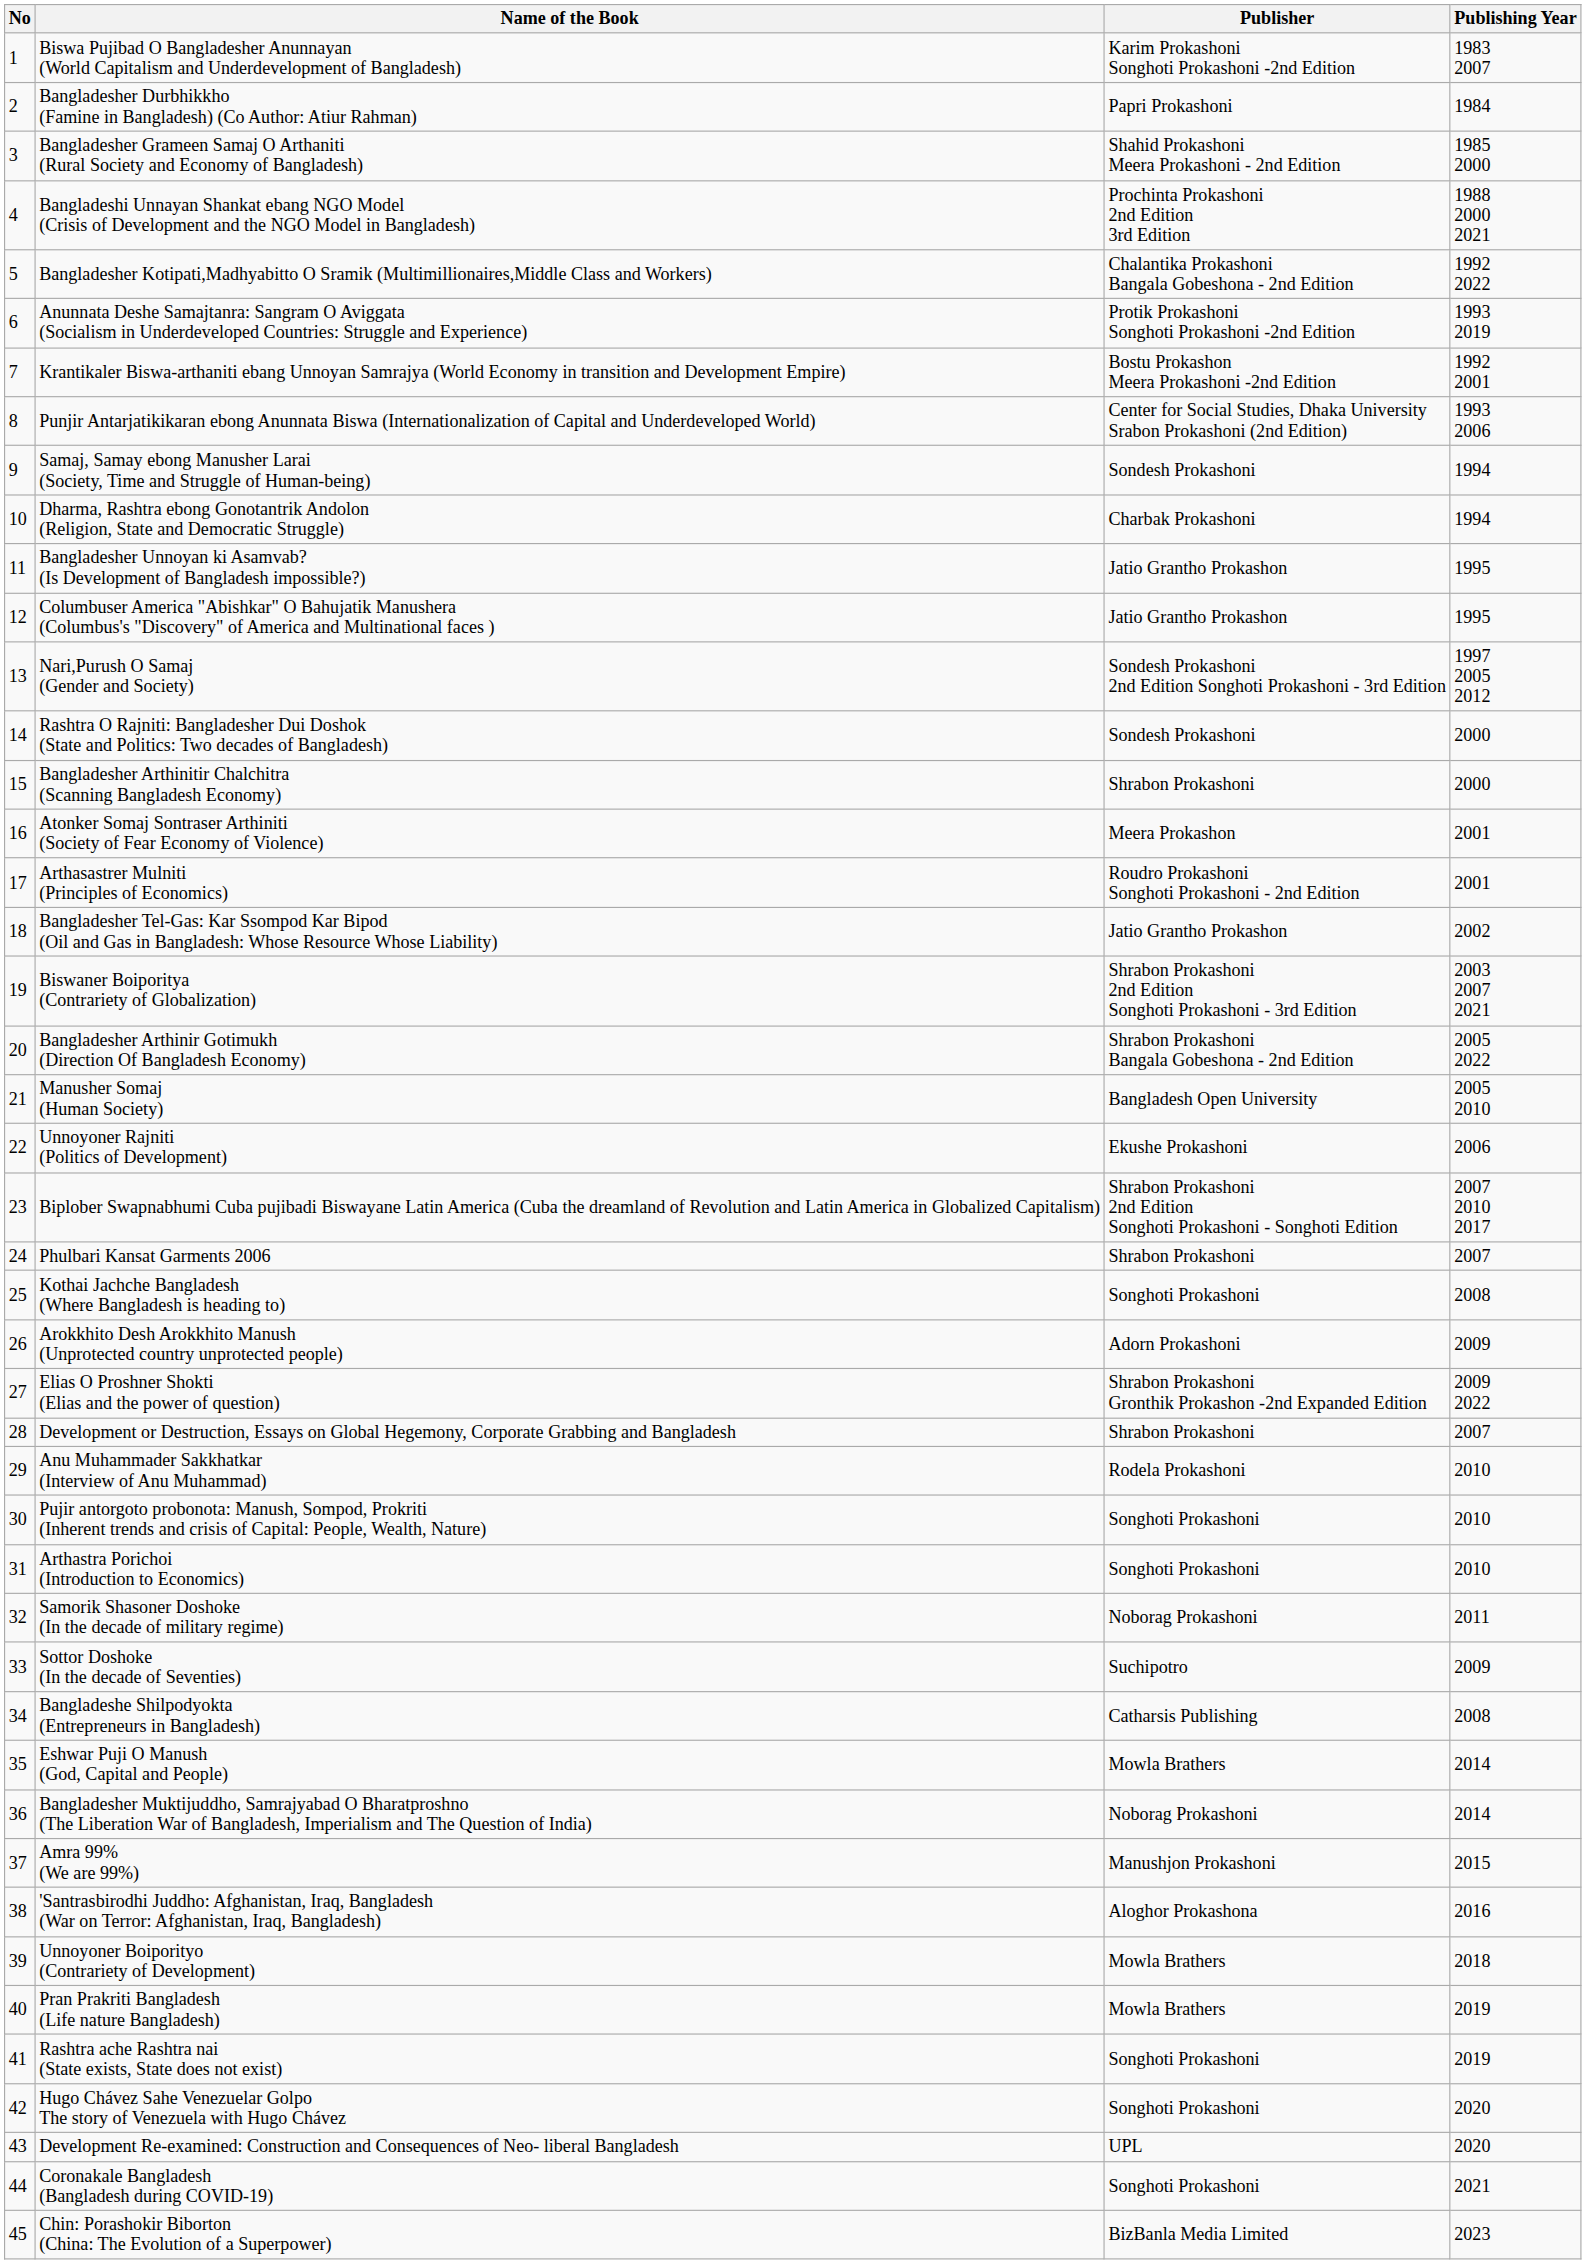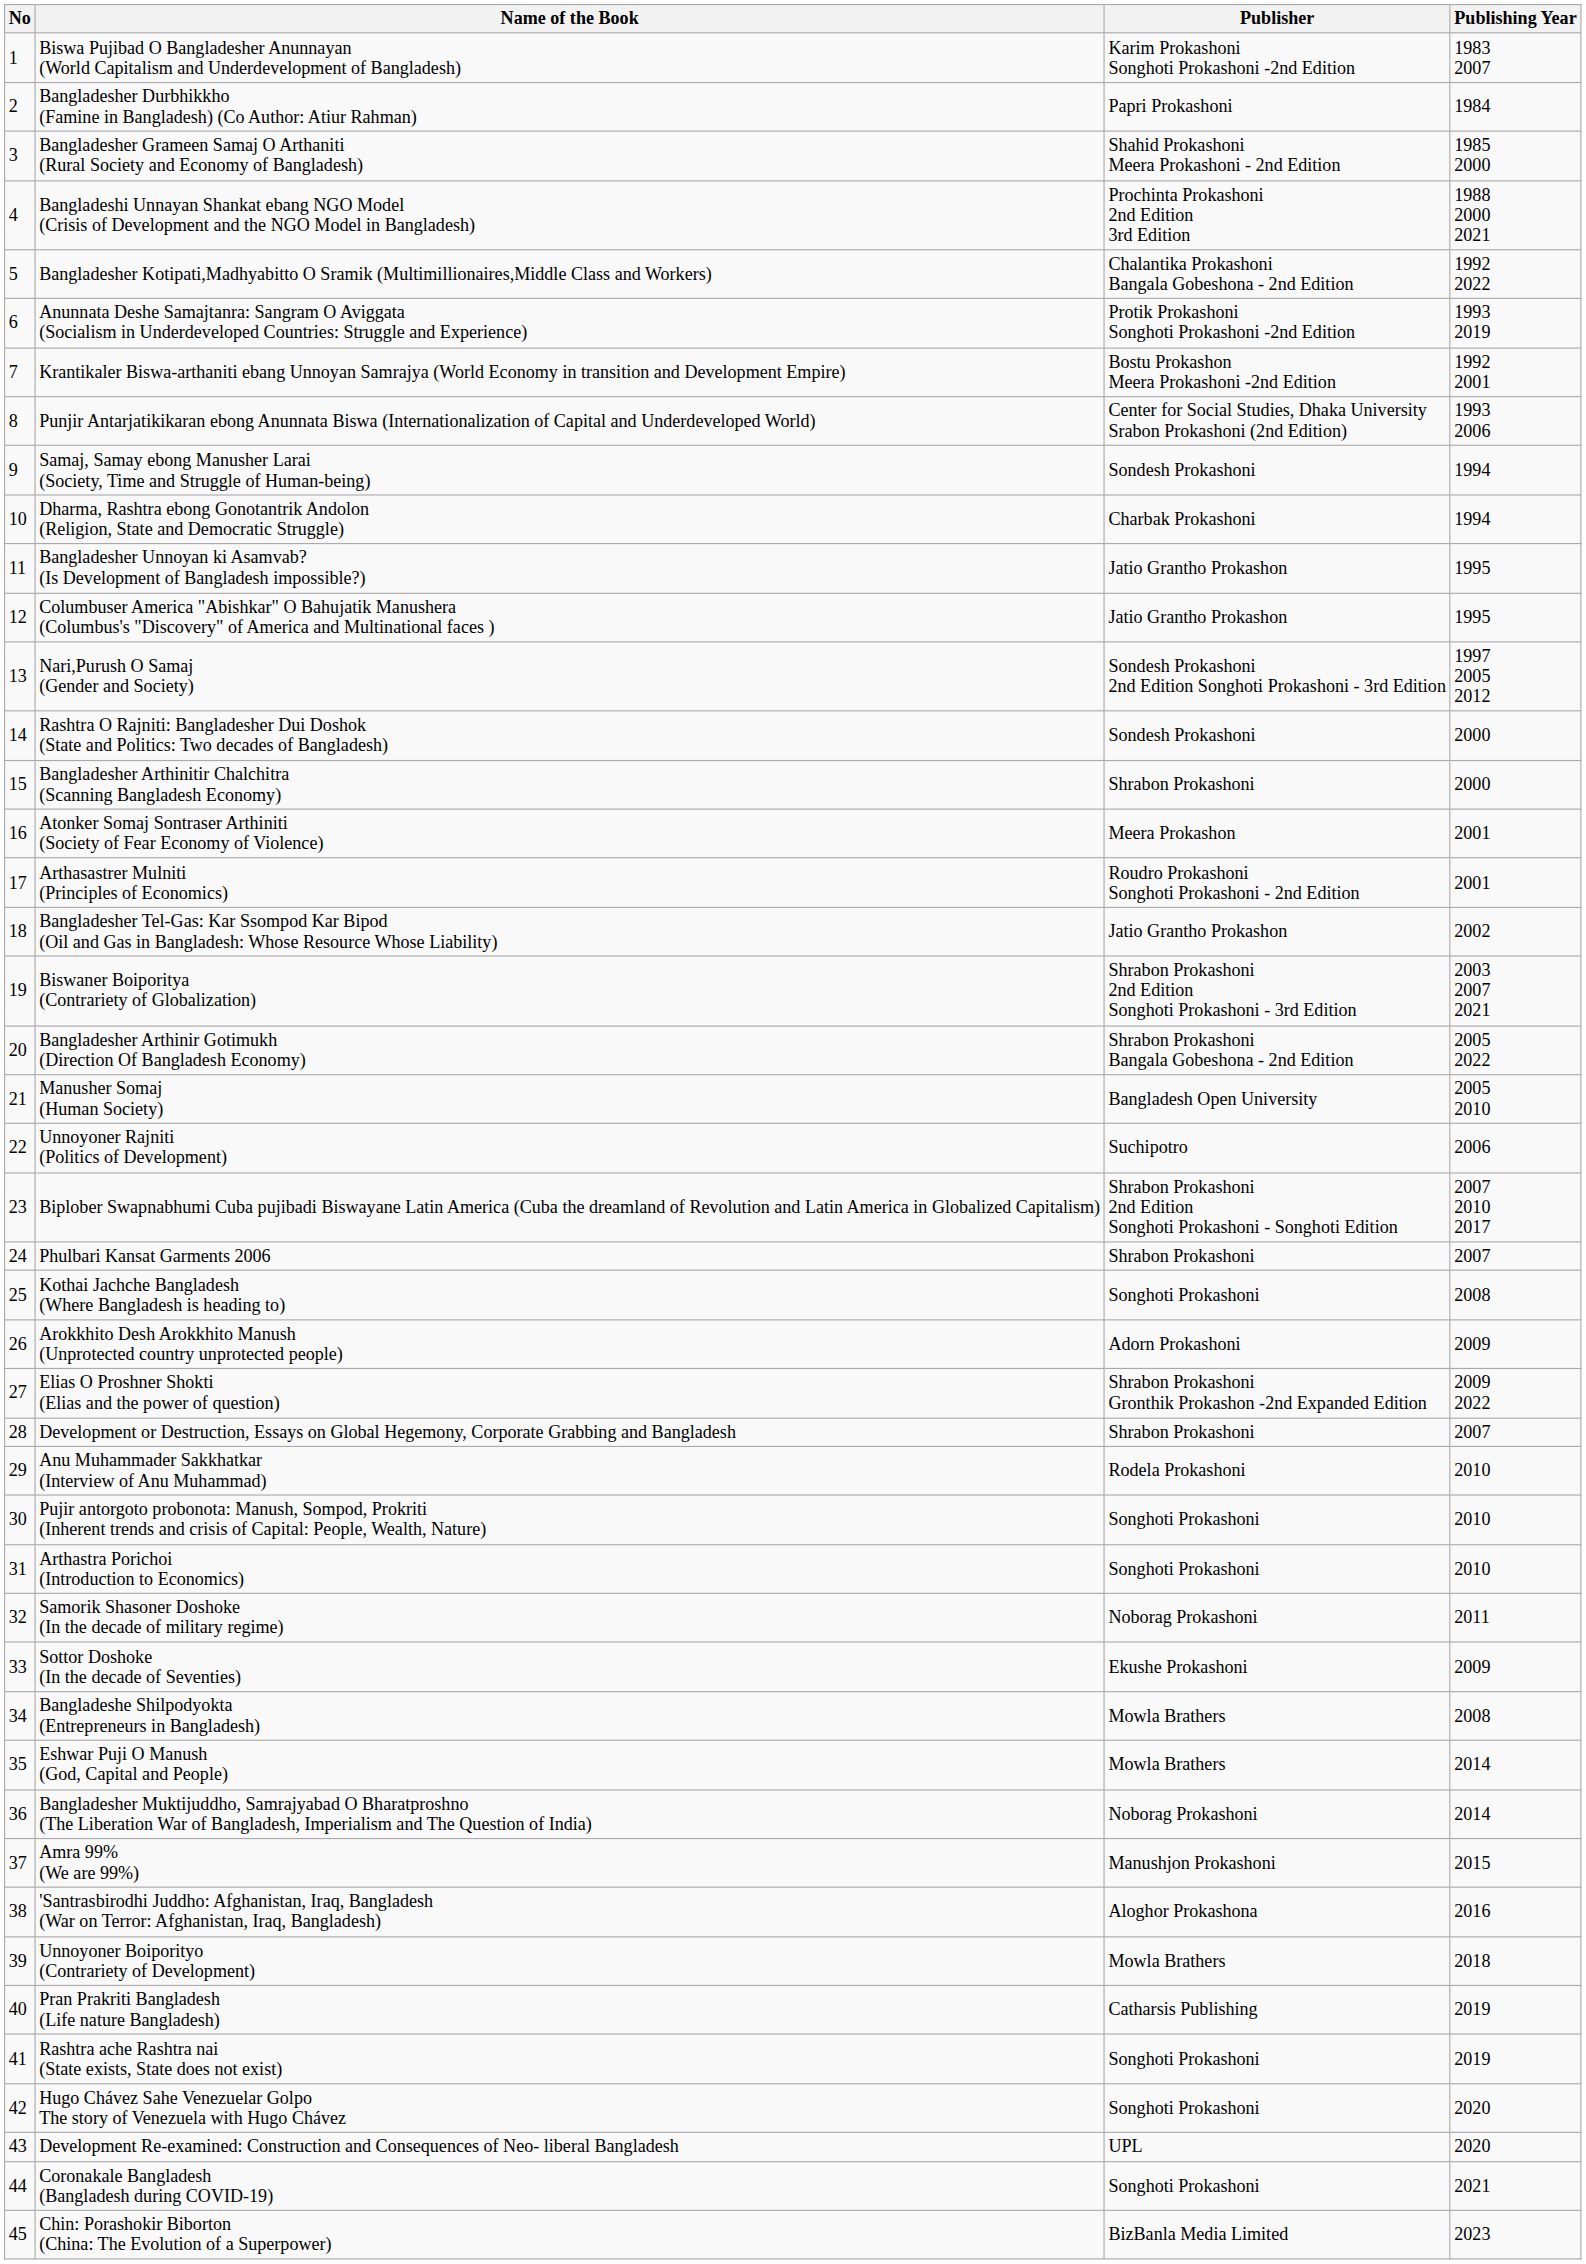(1178, 1147) Ekushe Prokashoni -> (1148, 1147) Suchipotro
(1148, 1666) Suchipotro -> (1178, 1666) Ekushe Prokashoni
(1183, 1715) Catharsis Publishing -> (1167, 1715) Mowla Brathers
(1167, 2009) Mowla Brathers -> (1183, 2009) Catharsis Publishing
